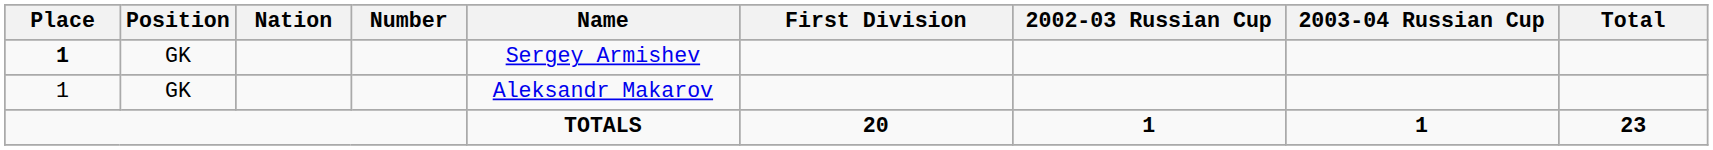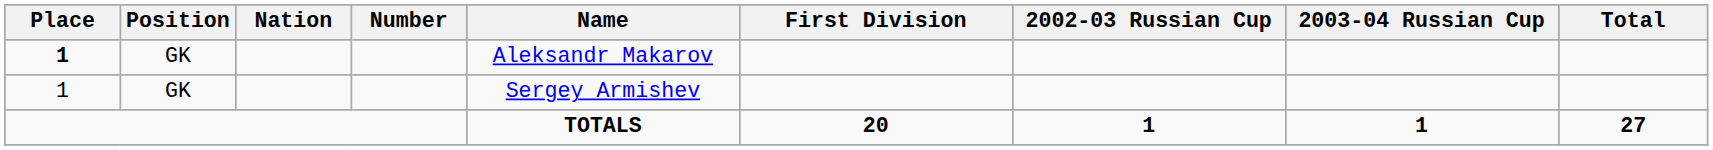(603, 58) Sergey Armishev -> (603, 58) Aleksandr Makarov
(603, 92) Aleksandr Makarov -> (603, 92) Sergey Armishev
(1633, 127) 23 -> (1633, 127) 27
